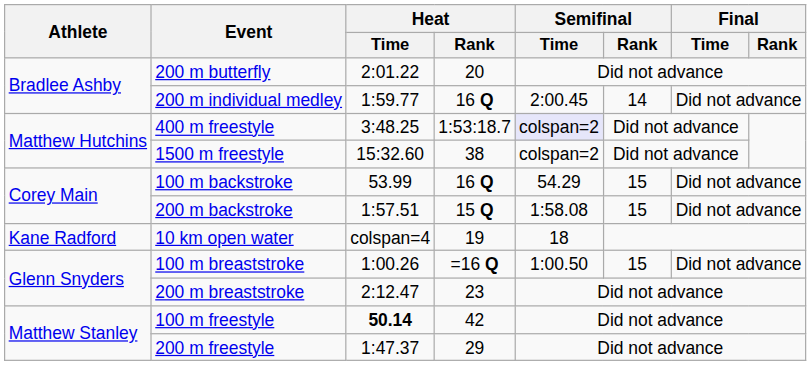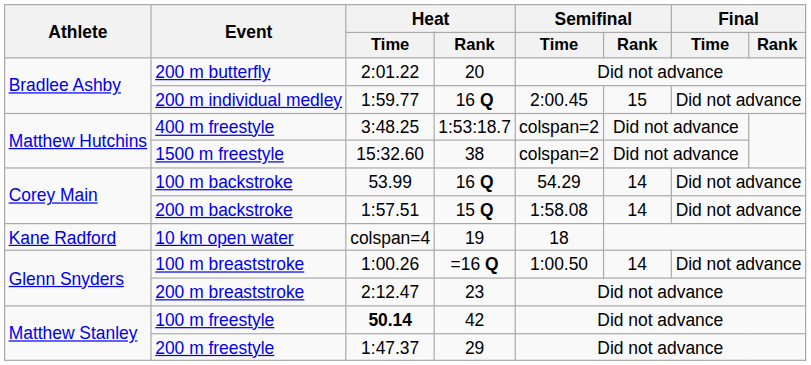(637, 100) 14 -> (637, 100) 15
(559, 127) lavender background -> (559, 127) no background
(637, 182) 15 -> (637, 182) 14
(637, 210) 15 -> (637, 210) 14
(637, 265) 15 -> (637, 265) 14
